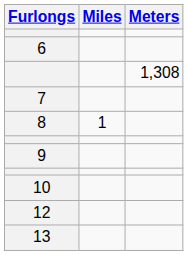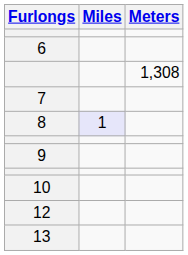(102, 123) no background -> (102, 123) lavender background
